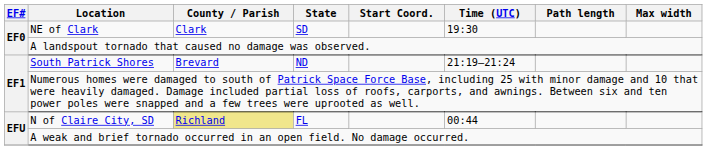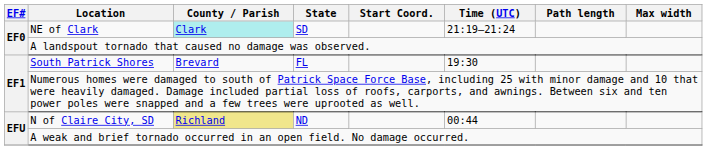(191, 30) no background -> (191, 30) paleturquoise background
(463, 30) 19:30 -> (481, 30) 21:19–21:24
(302, 63) ND -> (302, 63) FL
(481, 63) 21:19–21:24 -> (463, 63) 19:30
(302, 120) FL -> (302, 120) ND
